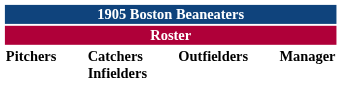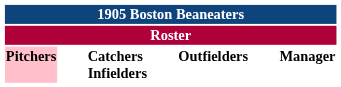(31, 56) no background -> (31, 56) pink background
